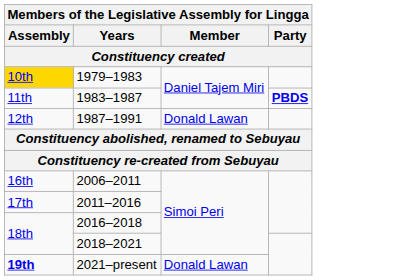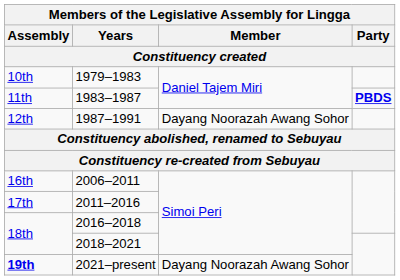(20, 77) gold background -> (20, 77) no background
(206, 118) Donald Lawan -> (255, 118) Dayang Noorazah Awang Sohor
(206, 264) Donald Lawan -> (255, 264) Dayang Noorazah Awang Sohor
